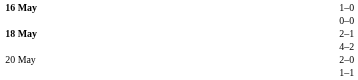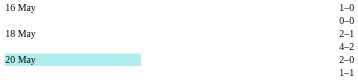(21, 7) bold -> (21, 7) normal
(21, 33) bold -> (21, 33) normal
(21, 59) no background -> (21, 59) paleturquoise background
